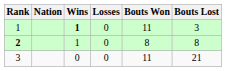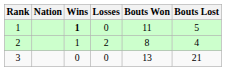(197, 27) 3 -> (197, 27) 5
(18, 43) bold -> (18, 43) normal
(106, 43) 0 -> (106, 43) 2
(197, 43) 8 -> (197, 43) 4
(147, 58) 11 -> (147, 58) 13
